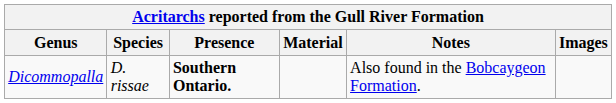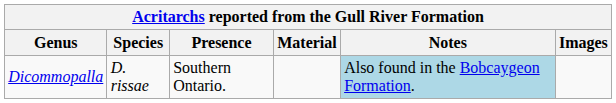(204, 76) bold -> (202, 76) normal
(448, 76) no background -> (442, 76) lightblue background
